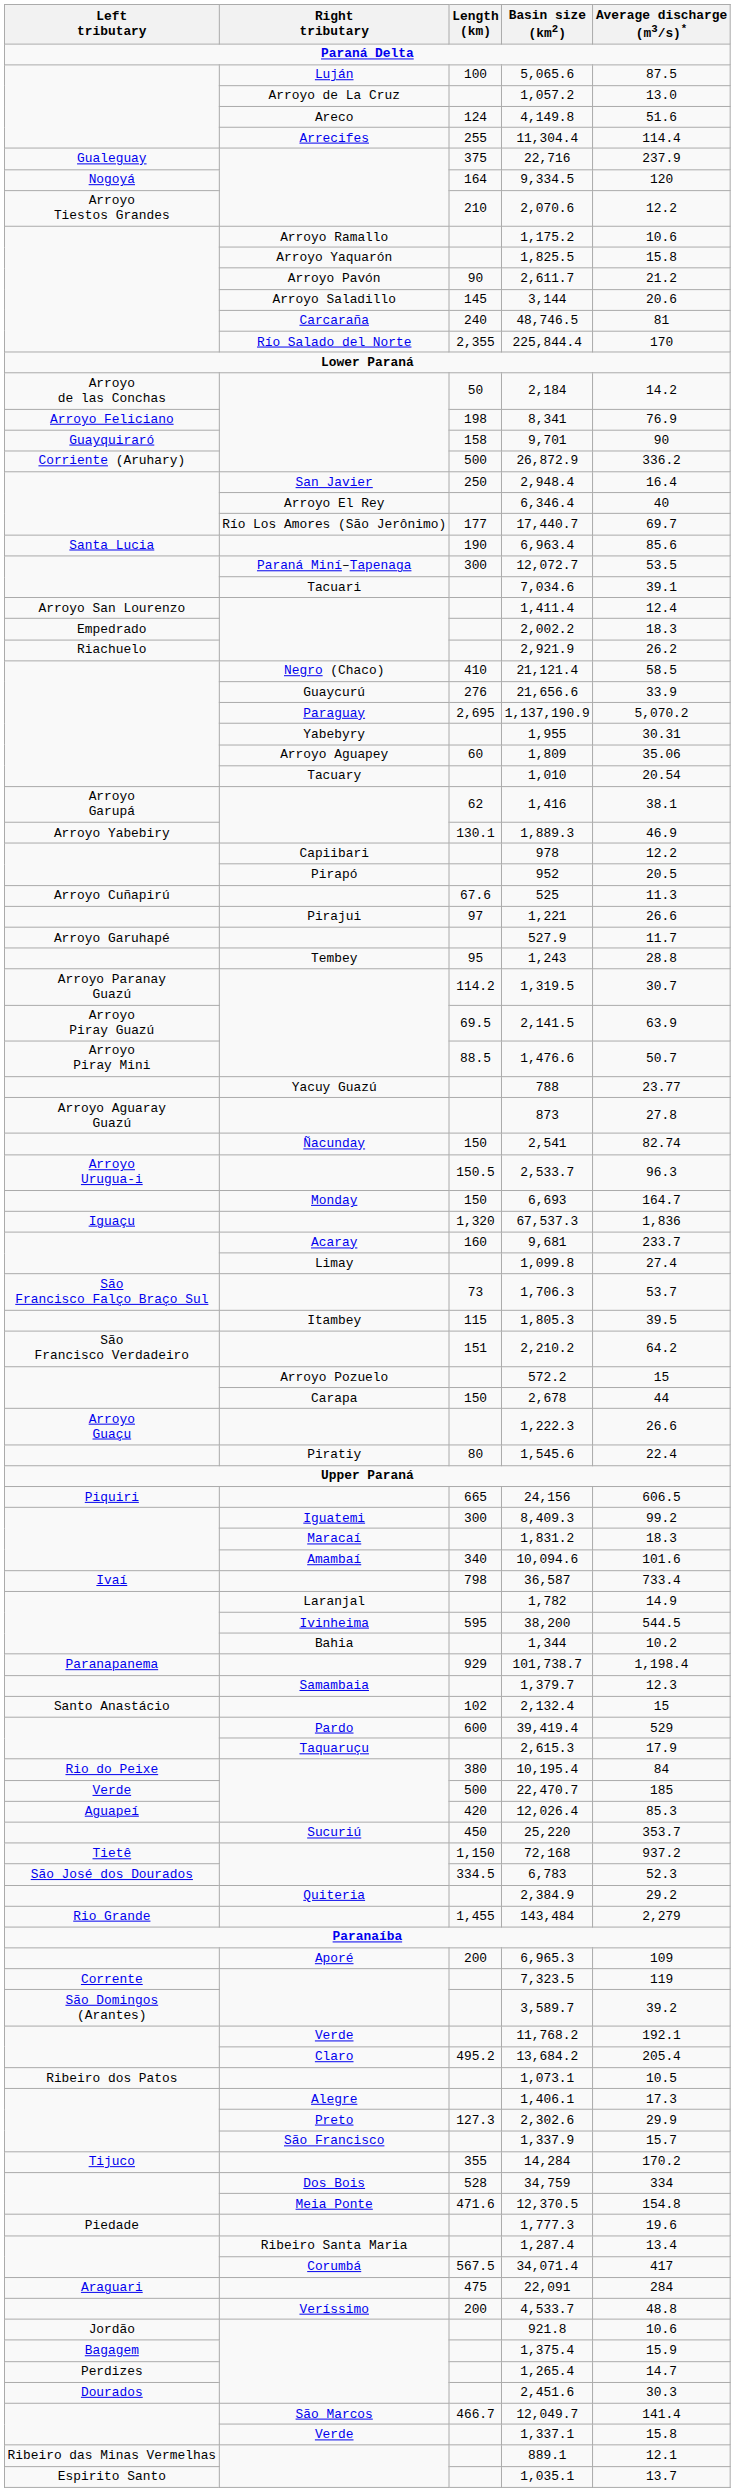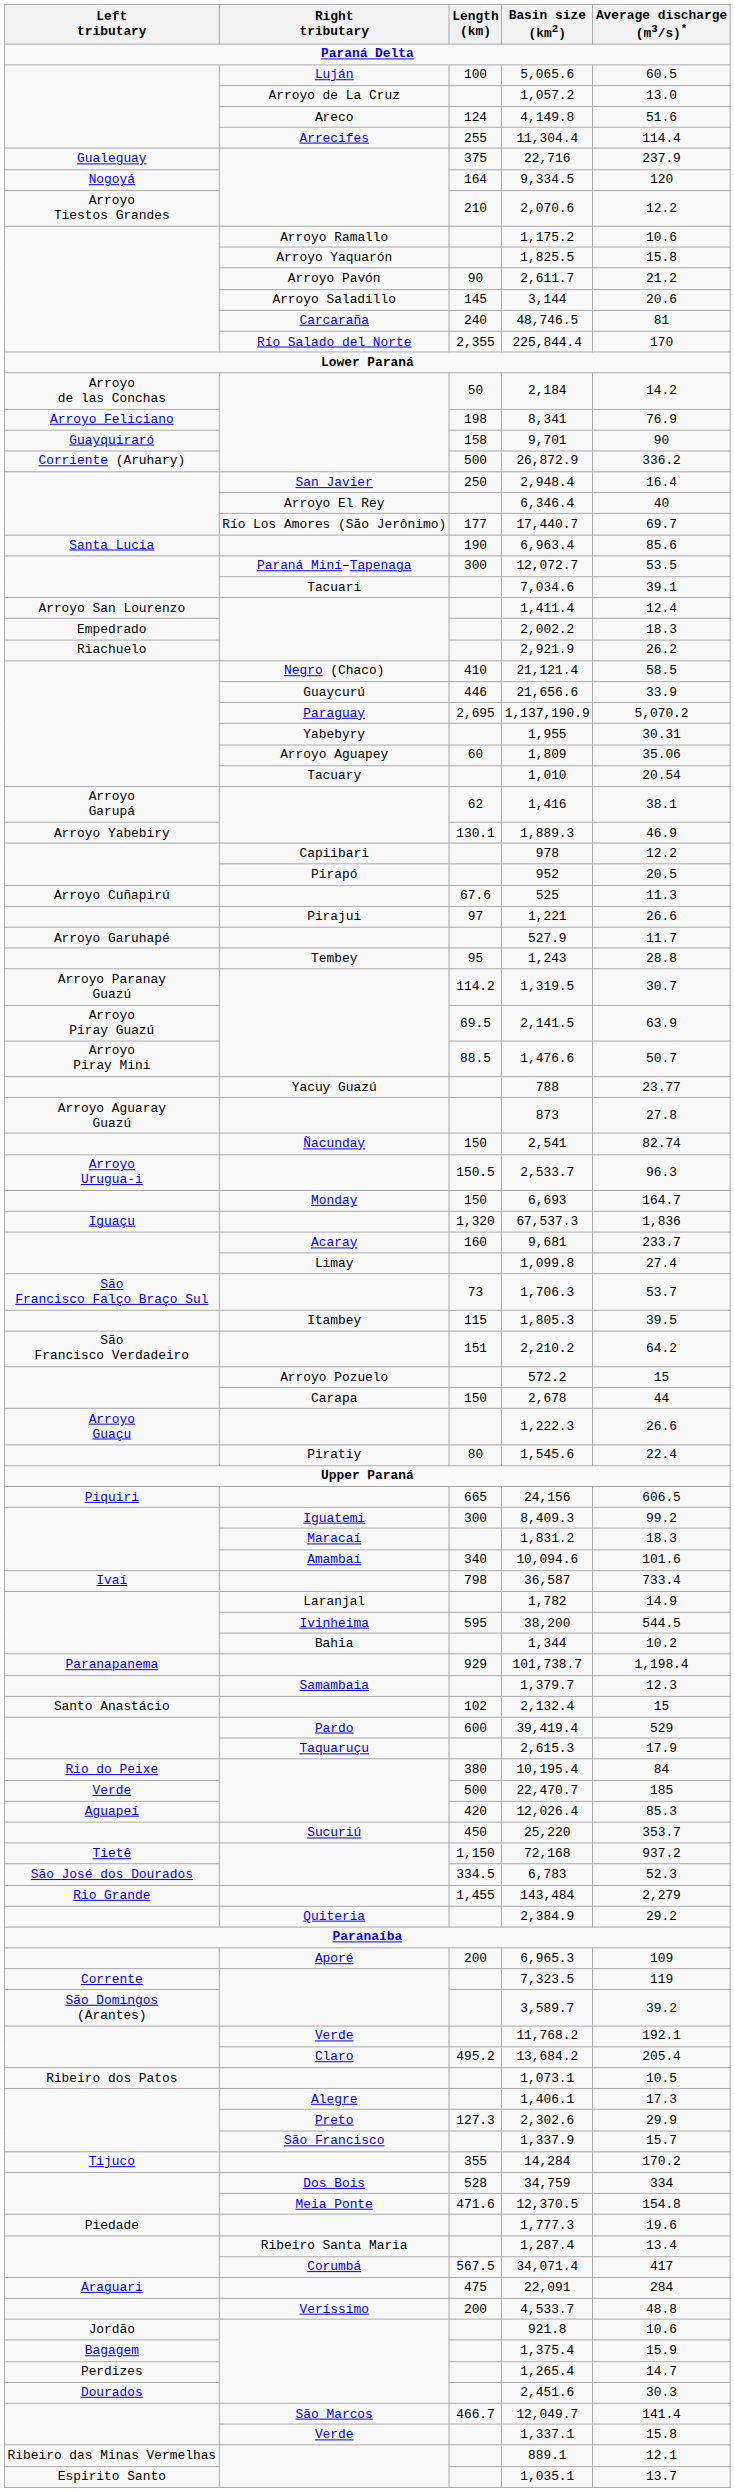(662, 75) 87.5 -> (662, 75) 60.5
(476, 692) 276 -> (476, 692) 446
rows swapped: (547, 1896) <-> (547, 1916)
